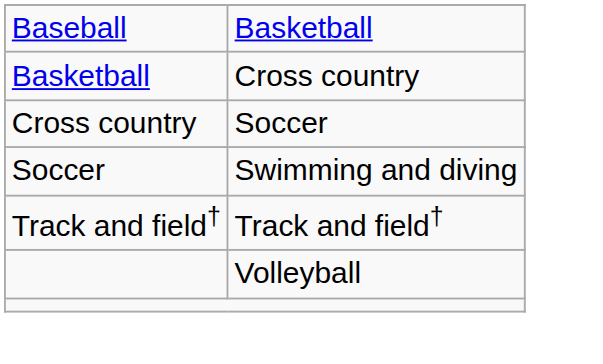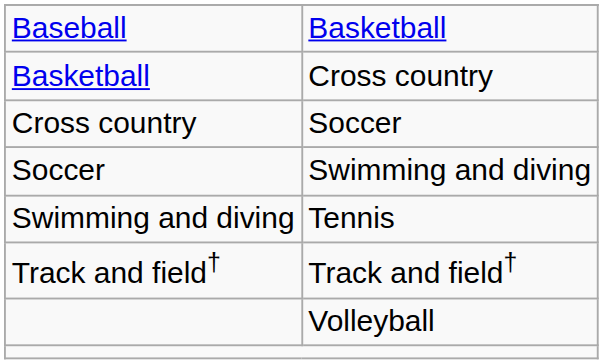+ row: (352, 218)
